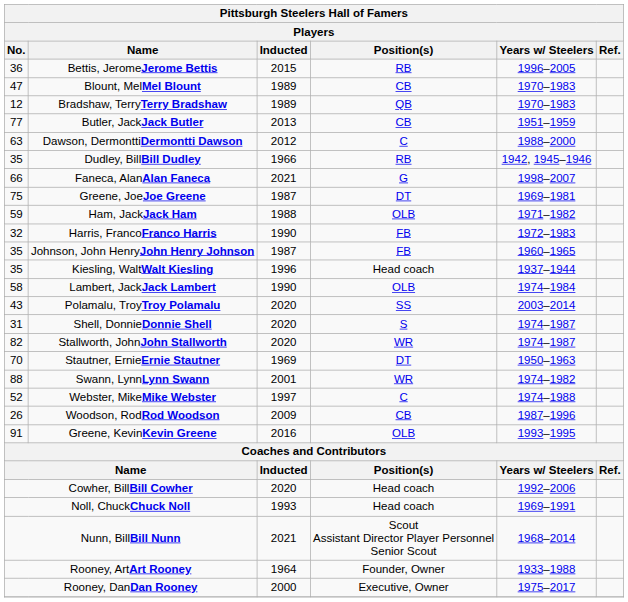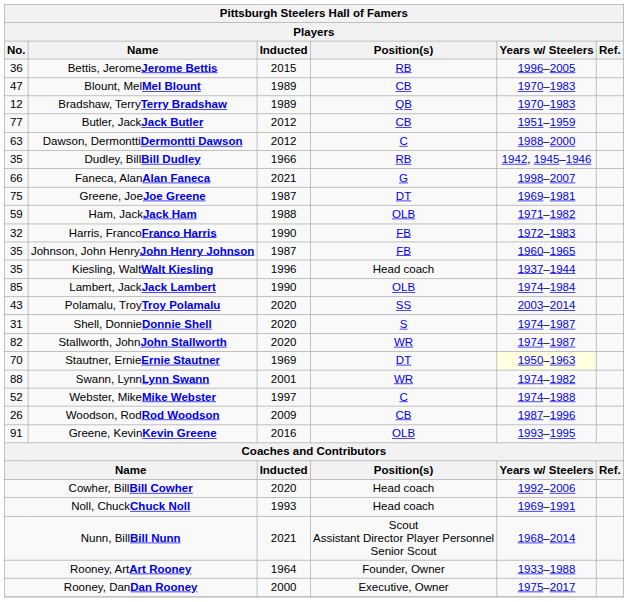(284, 123) 2013 -> (284, 123) 2012
(16, 287) 58 -> (16, 287) 85
(547, 360) no background -> (547, 360) lightyellow background
